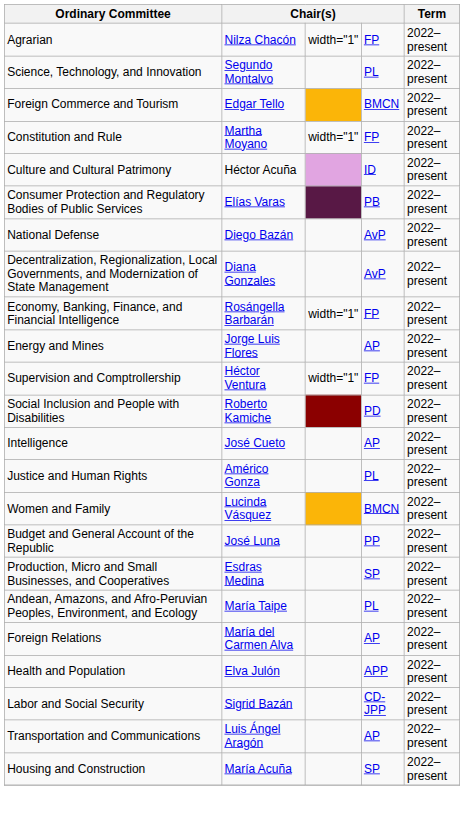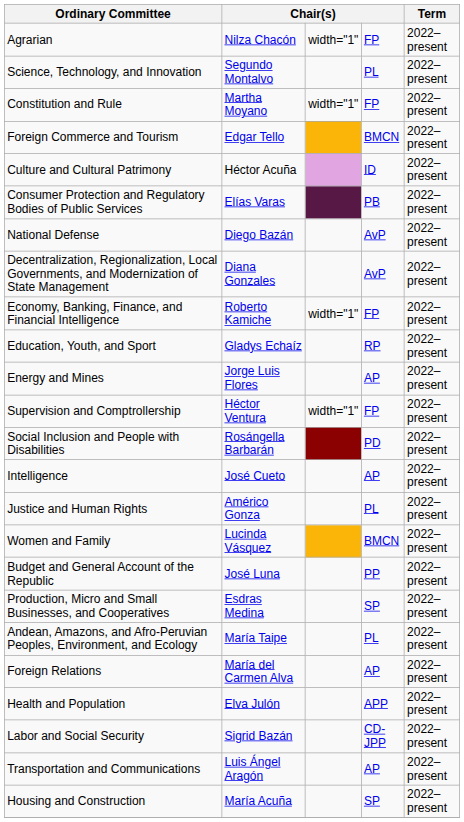rows swapped: (93, 104) <-> (65, 137)
(254, 313) Rosángella Barbarán -> (248, 313) Roberto Kamiche
+ row: (82, 346)
(248, 411) Roberto Kamiche -> (254, 443) Rosángella Barbarán
